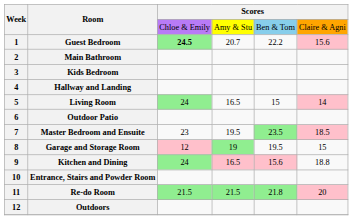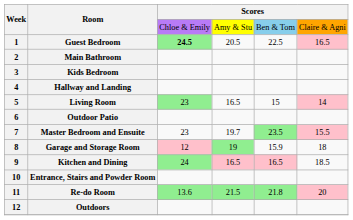(233, 42) 20.7 -> (233, 42) 20.5
(275, 42) 22.2 -> (275, 42) 22.5
(322, 42) 15.6 -> (322, 42) 16.5
(185, 102) 24 -> (185, 102) 23
(233, 132) 19.5 -> (233, 132) 19.7
(322, 132) 18.5 -> (322, 132) 15.5
(275, 147) 19.5 -> (275, 147) 15.9
(322, 147) 15 -> (322, 147) 18
(275, 162) 15.6 -> (275, 162) 16.5
(322, 162) 18.8 -> (322, 162) 18.5
(185, 192) 21.5 -> (185, 192) 13.6
